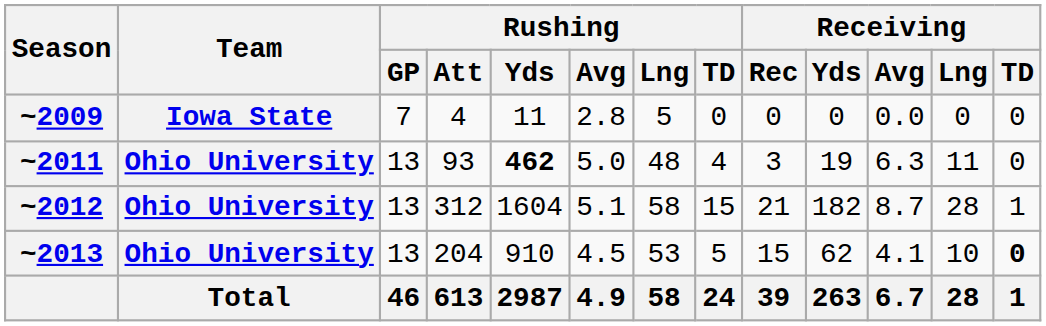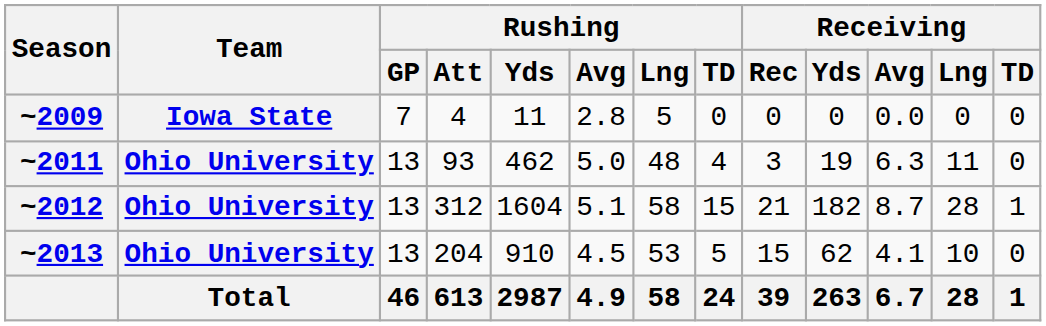(530, 163) bold -> (530, 163) normal
(1017, 253) bold -> (1017, 253) normal
